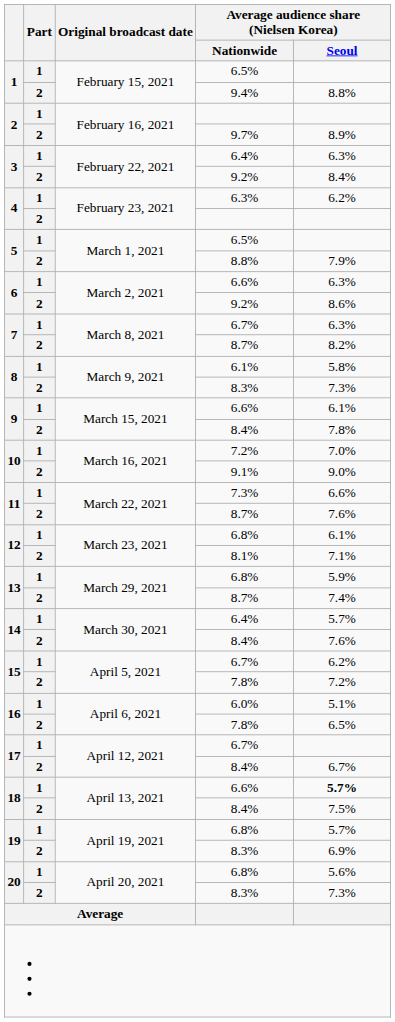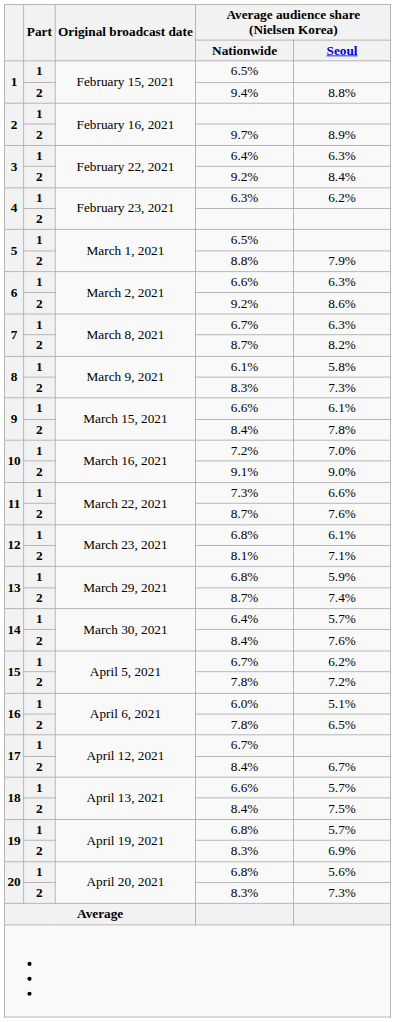(342, 787) bold -> (342, 787) normal
